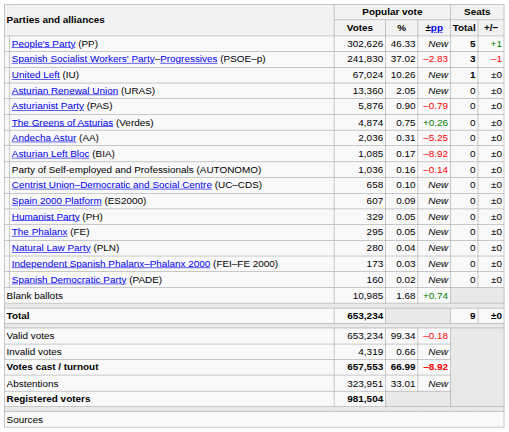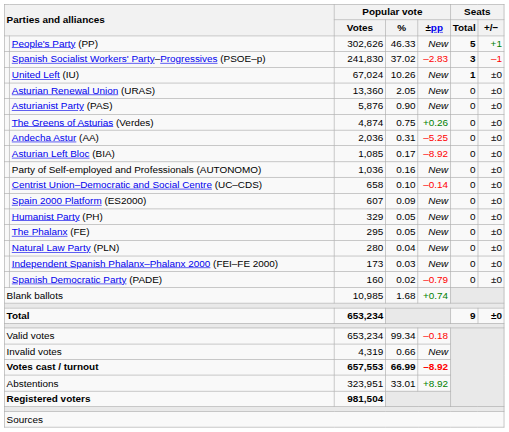(436, 106) –0.79 -> (438, 106) New
(436, 169) –0.14 -> (438, 169) New
(438, 185) New -> (436, 185) –0.14
(438, 279) New -> (436, 279) –0.79
(438, 383) New -> (436, 383) +8.92
